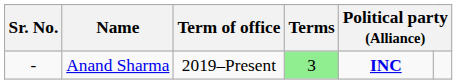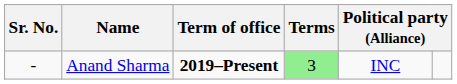(229, 65) normal -> (229, 65) bold
(386, 65) bold -> (385, 65) normal
